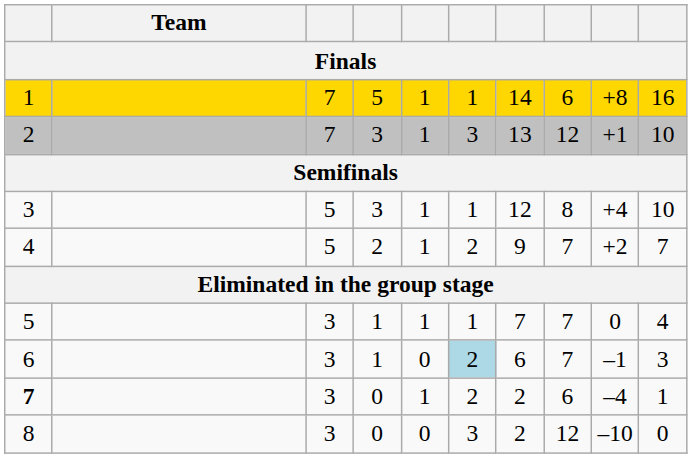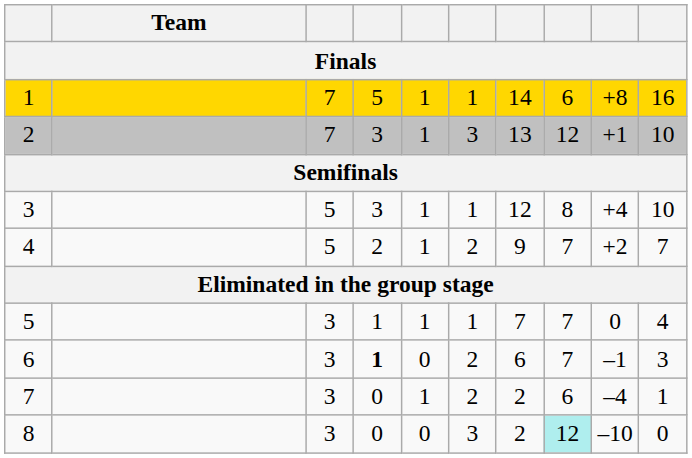(377, 358) normal -> (377, 358) bold
(472, 358) lightblue background -> (472, 358) no background
(29, 396) bold -> (29, 396) normal
(567, 433) no background -> (567, 433) paleturquoise background
